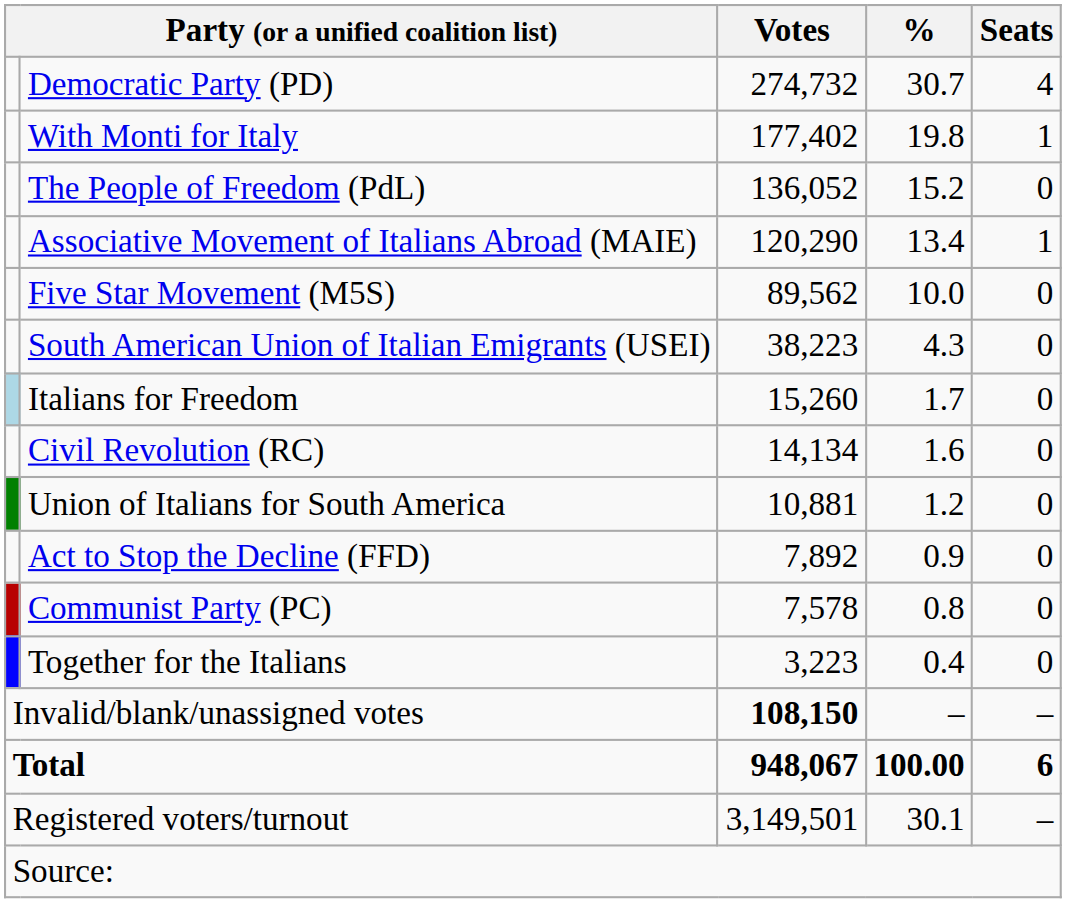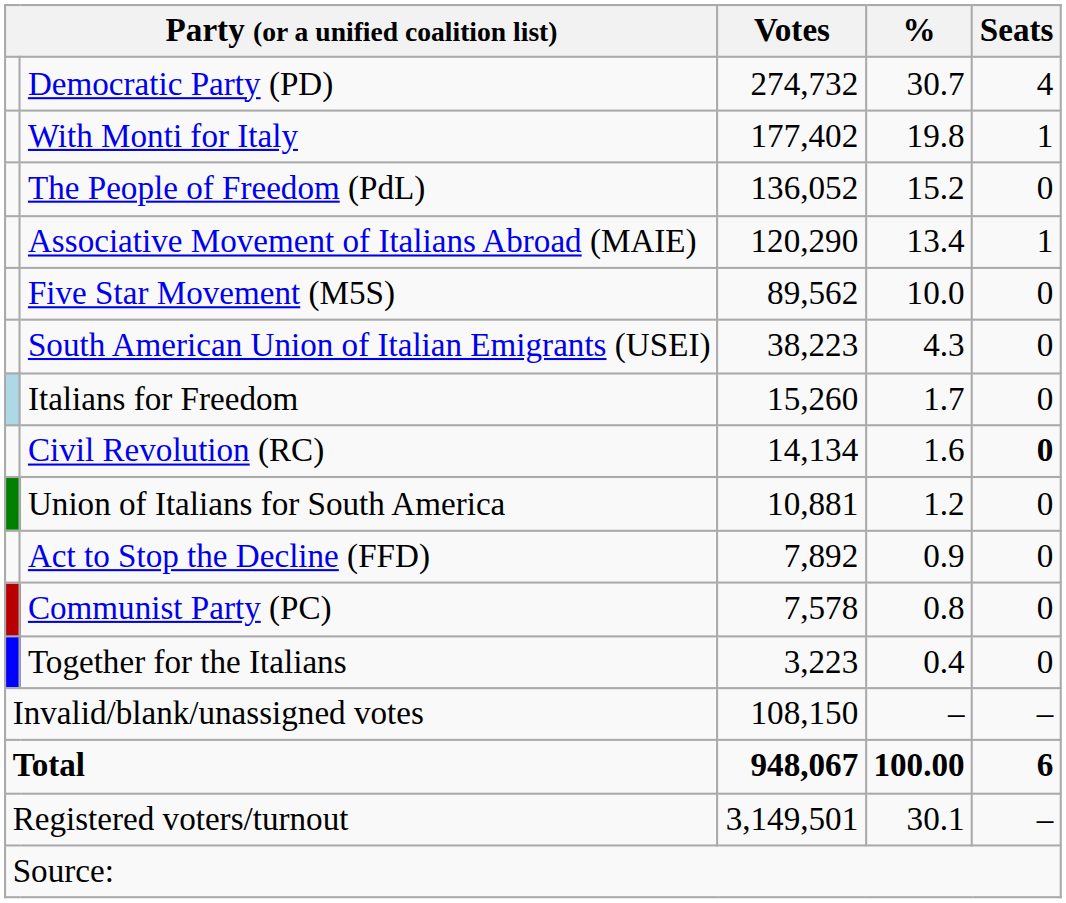(1045, 450) normal -> (1045, 450) bold
(804, 713) bold -> (804, 713) normal
